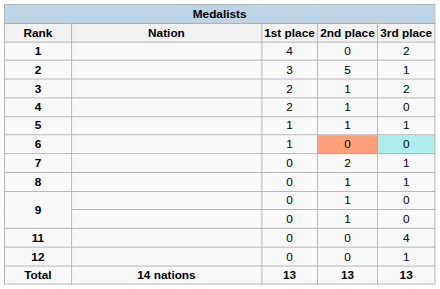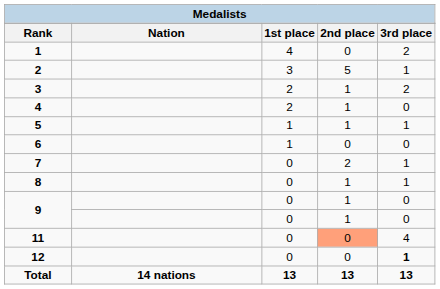(348, 145) lightsalmon background -> (348, 145) no background
(406, 145) paleturquoise background -> (406, 145) no background
(348, 238) no background -> (348, 238) lightsalmon background
(406, 257) normal -> (406, 257) bold
